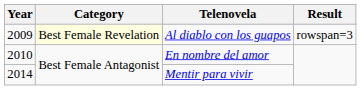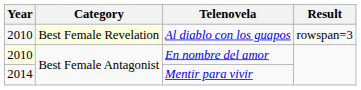(20, 34) 2009 -> (20, 34) 2010
(20, 54) no background -> (20, 54) lightyellow background
